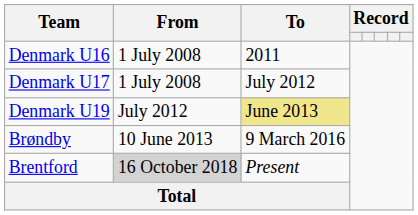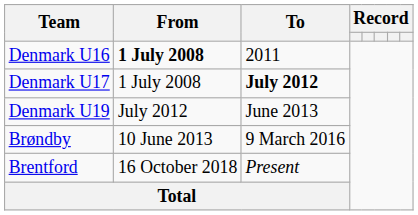(159, 54) normal -> (161, 54) bold
(280, 83) normal -> (282, 83) bold
(282, 111) khaki background -> (282, 111) no background
(178, 167) lightgrey background -> (178, 167) no background
